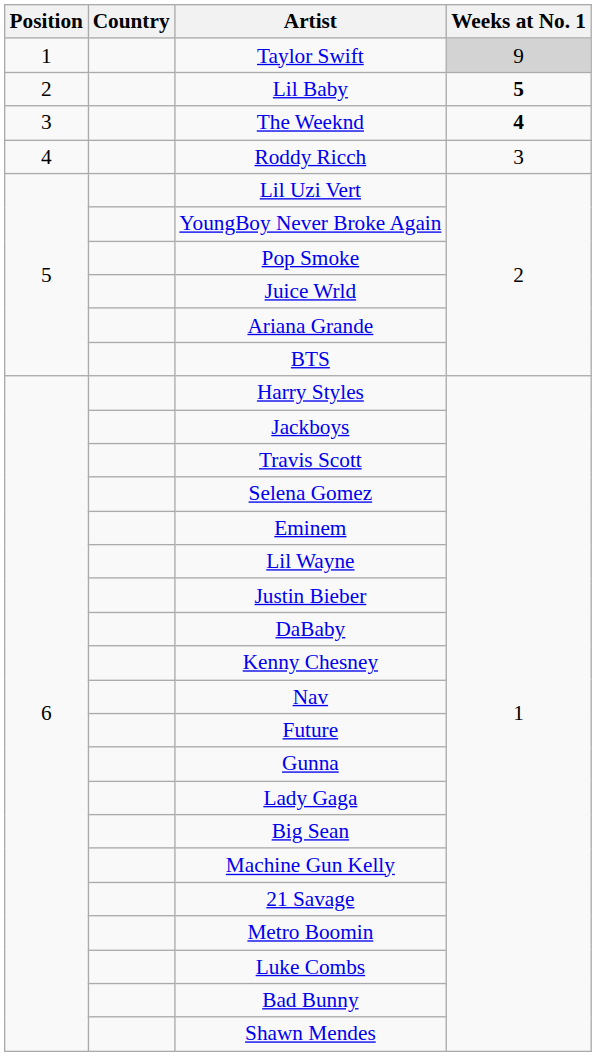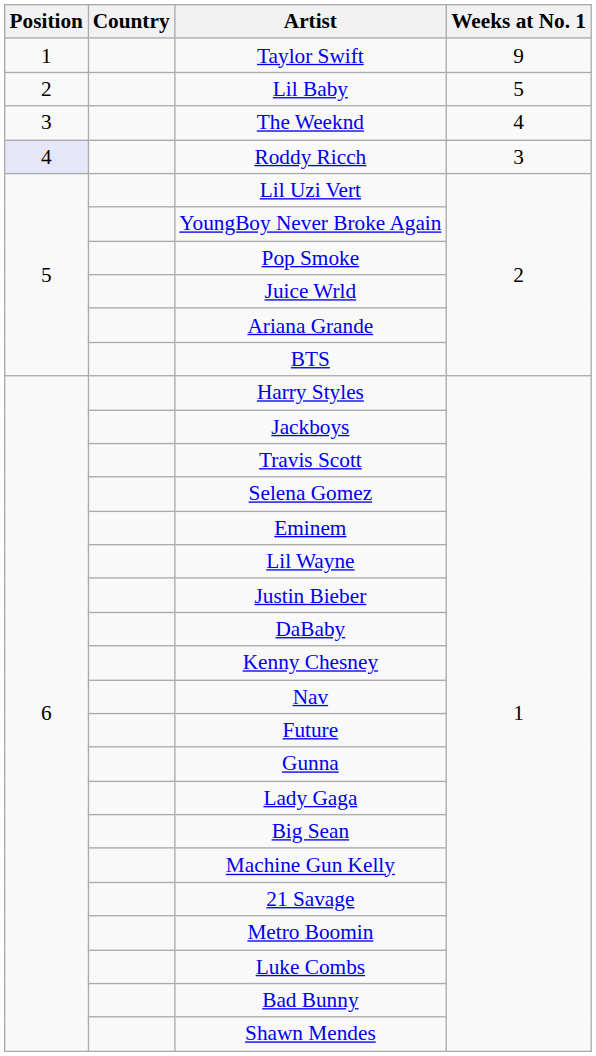(519, 55) lightgrey background -> (519, 55) no background
(519, 88) bold -> (519, 88) normal
(519, 122) bold -> (519, 122) normal
(46, 156) no background -> (46, 156) lavender background
